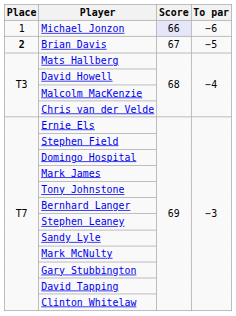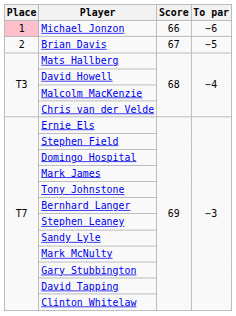(22, 29) no background -> (22, 29) pink background
(174, 29) lavender background -> (174, 29) no background
(22, 45) bold -> (22, 45) normal
